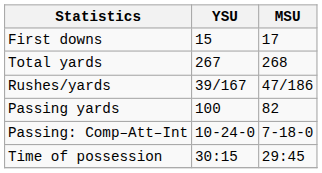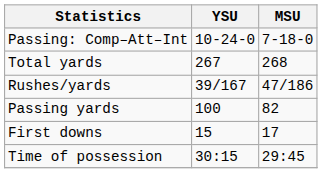rows swapped: (55, 40) <-> (98, 133)
